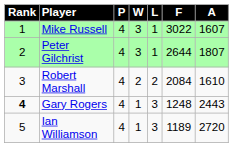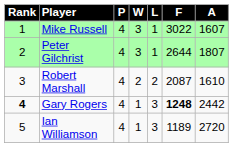(179, 81) 2084 -> (179, 81) 2087
(179, 104) normal -> (179, 104) bold
(212, 104) 2443 -> (212, 104) 2442
